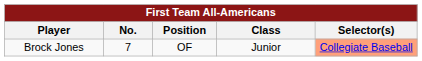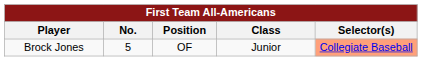(128, 47) 7 -> (128, 47) 5
